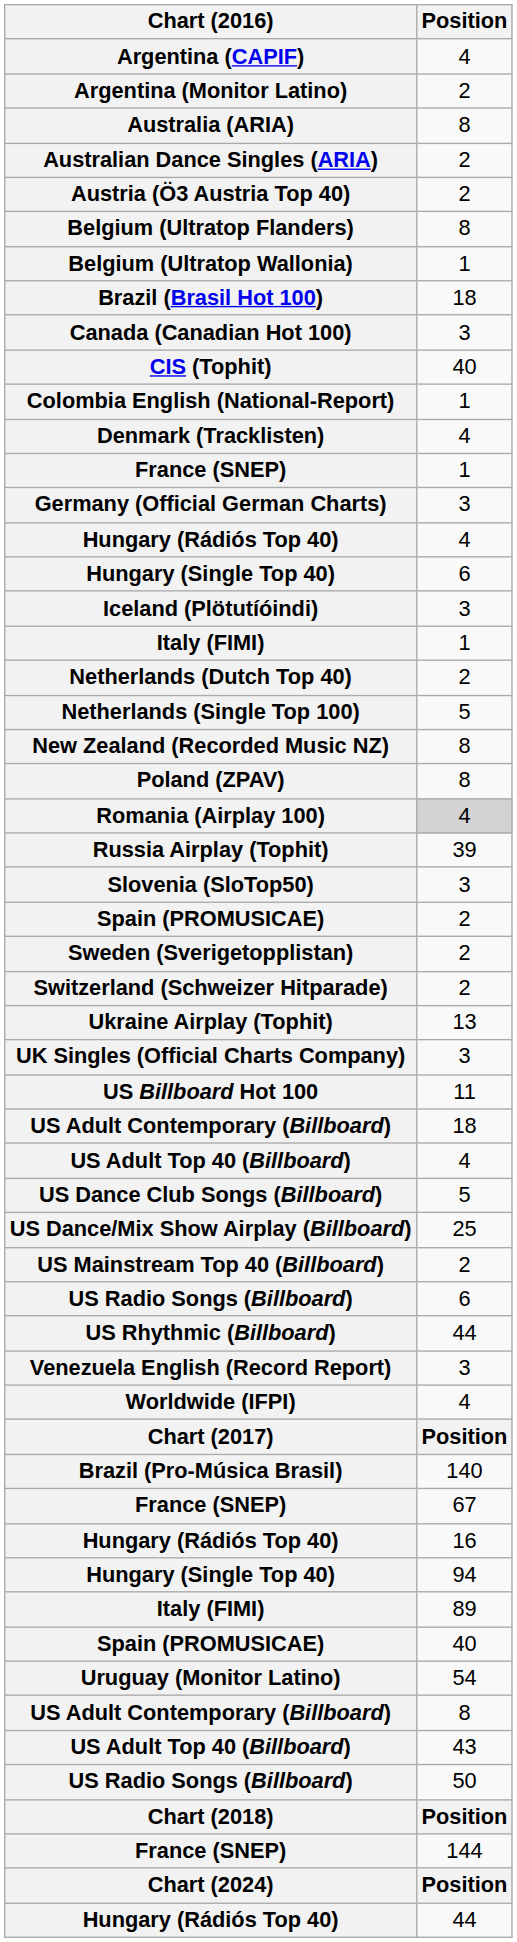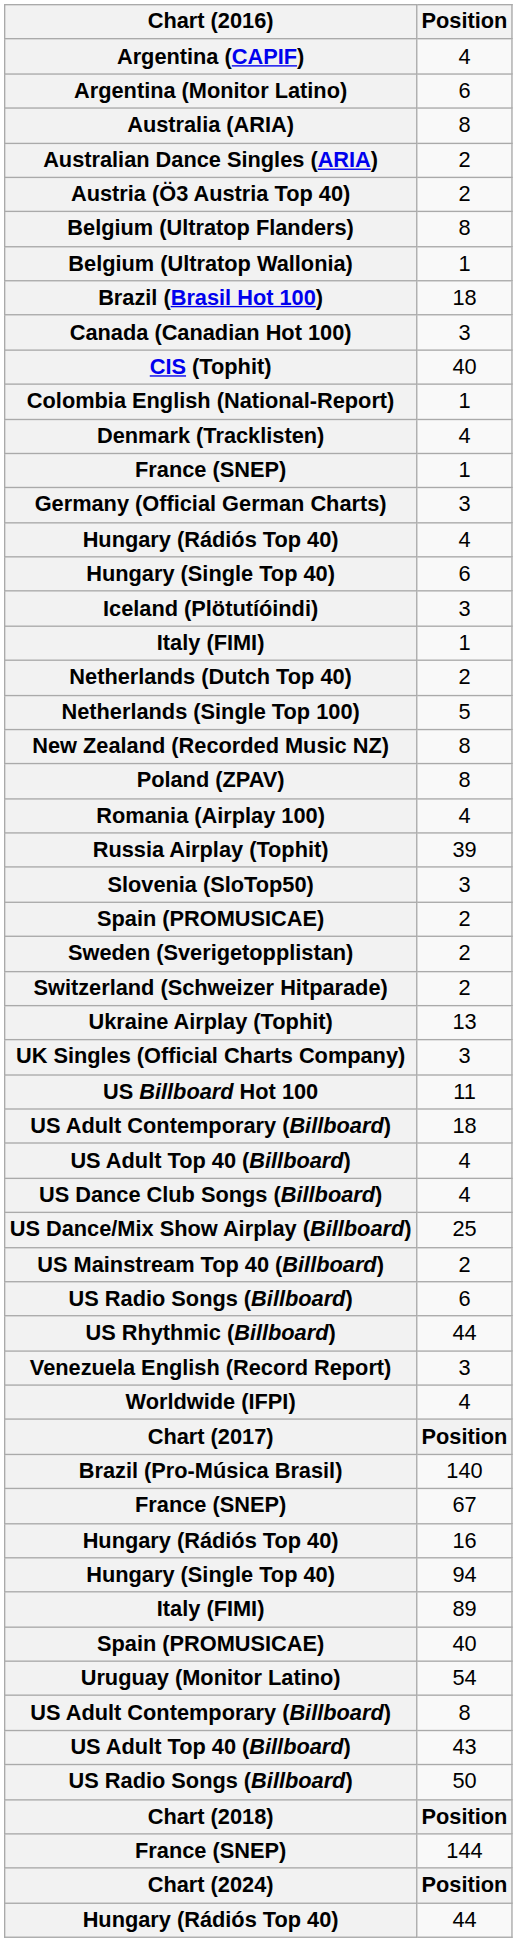(464, 90) 2 -> (464, 90) 6
(464, 815) lightgrey background -> (464, 815) no background
(464, 1195) 5 -> (464, 1195) 4
